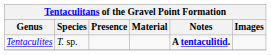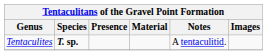(67, 42) normal -> (68, 42) bold
(201, 42) bold -> (199, 42) normal
